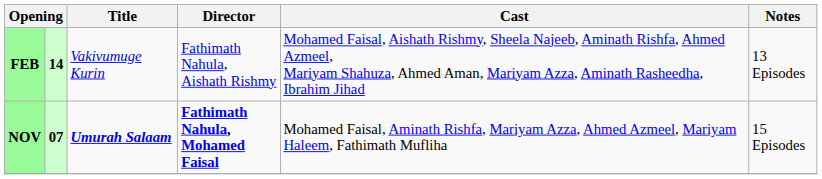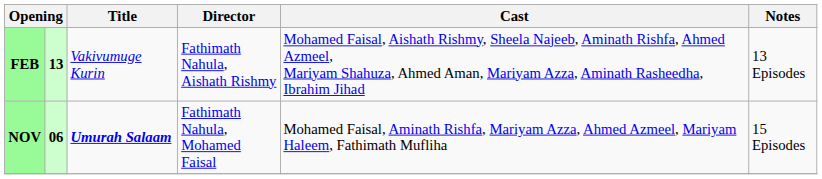(56, 64) 14 -> (56, 64) 13
(56, 137) 07 -> (56, 137) 06
(214, 137) bold -> (211, 137) normal
